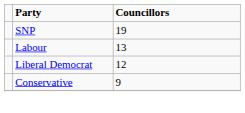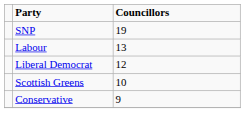+ row: (50, 82)
